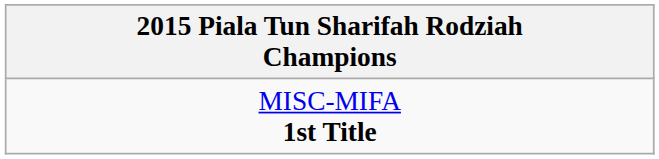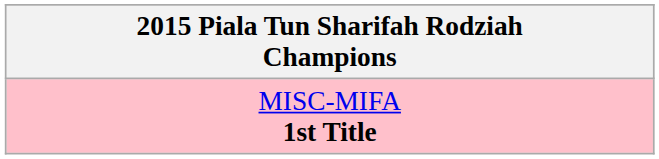(330, 115) no background -> (330, 115) pink background
